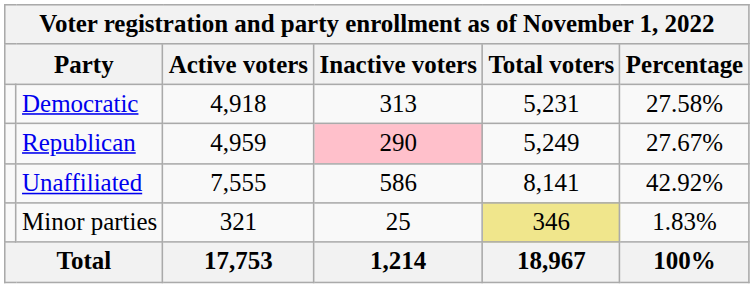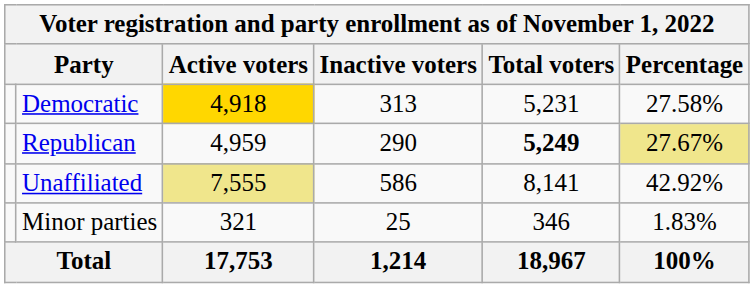(238, 103) no background -> (238, 103) gold background
(398, 143) pink background -> (398, 143) no background
(551, 143) normal -> (551, 143) bold
(685, 143) no background -> (685, 143) khaki background
(238, 182) no background -> (238, 182) khaki background
(551, 222) khaki background -> (551, 222) no background
